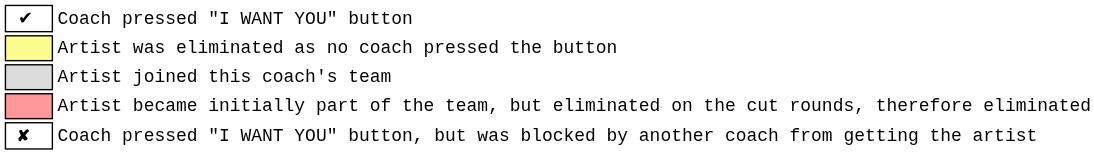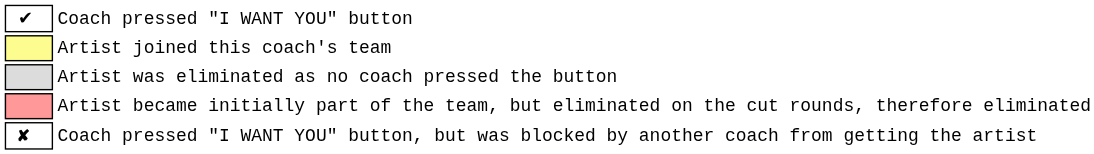(337, 48) Artist was eliminated as no coach pressed the button -> (224, 48) Artist joined this coach's team
(224, 77) Artist joined this coach's team -> (337, 77) Artist was eliminated as no coach pressed the button
